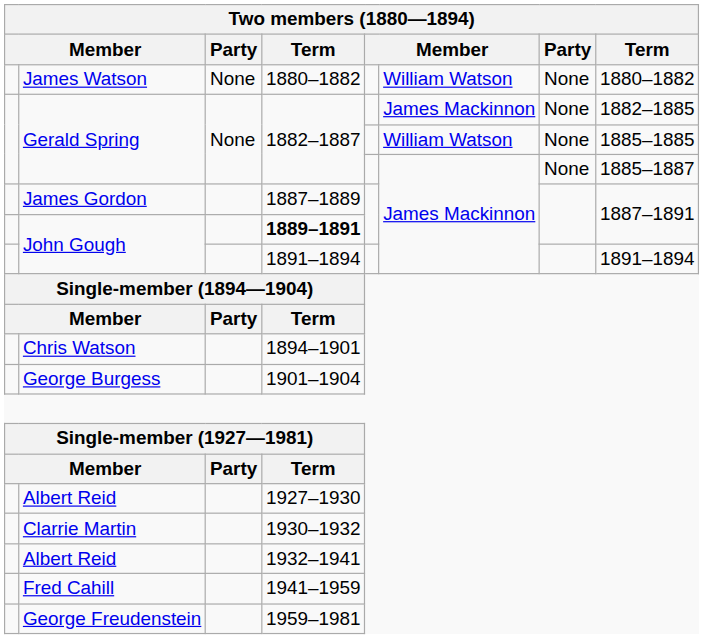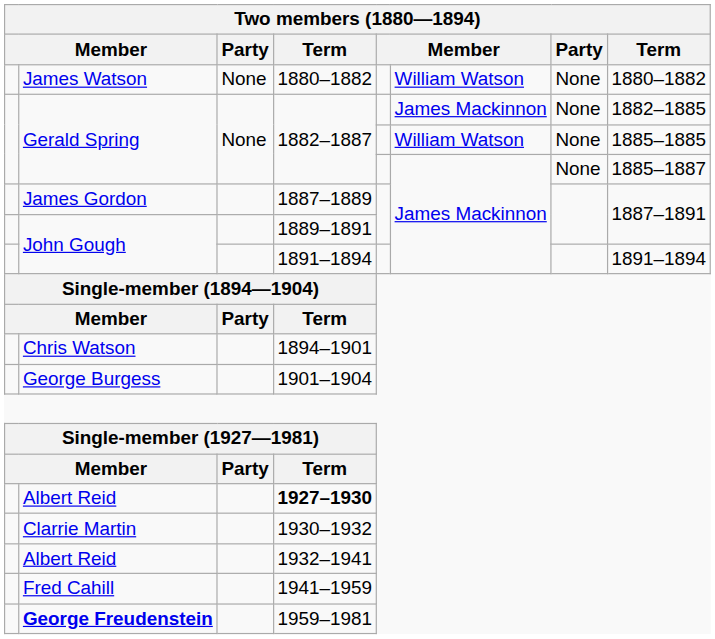(313, 229) bold -> (325, 229) normal
(313, 498) normal -> (325, 498) bold
(112, 618) normal -> (118, 618) bold
